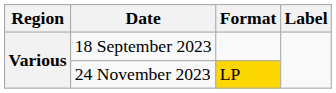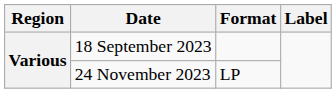(230, 74) gold background -> (230, 74) no background
